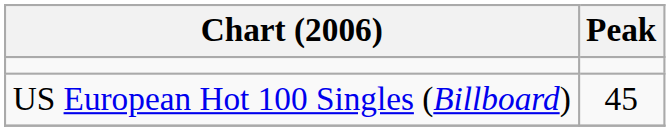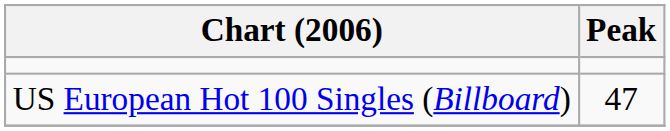(621, 99) 45 -> (621, 99) 47
